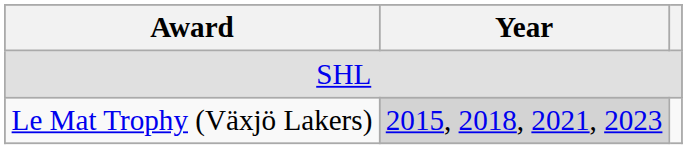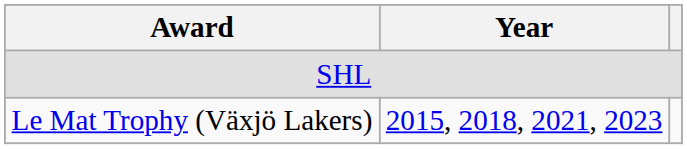(524, 119) lightgrey background -> (524, 119) no background
